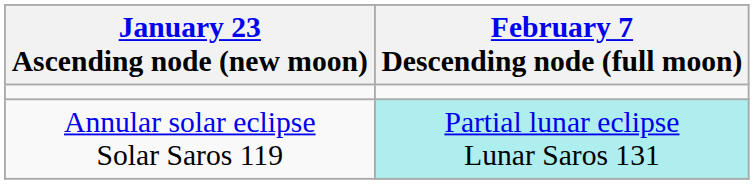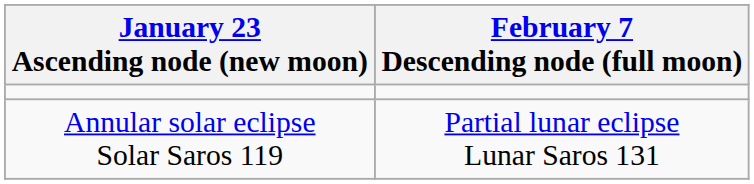(562, 138) paleturquoise background -> (562, 138) no background
